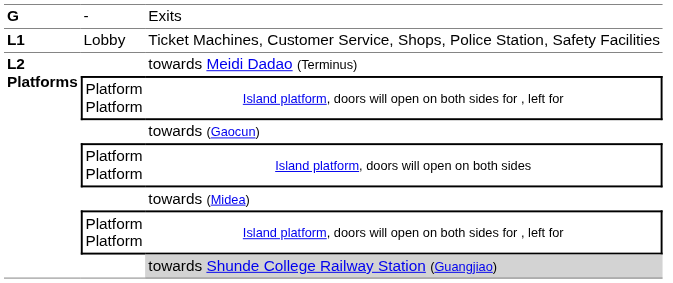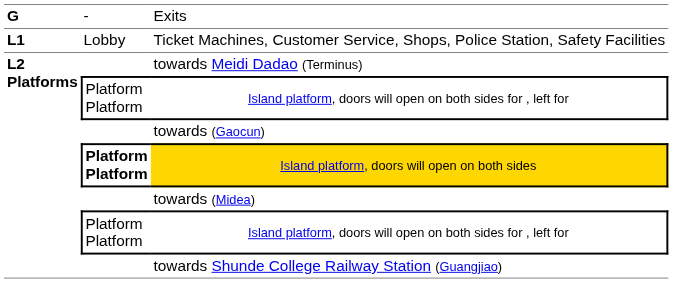(114, 165) normal -> (117, 165) bold
(403, 166) no background -> (408, 166) gold background
(323, 266) lightgrey background -> (328, 266) no background
